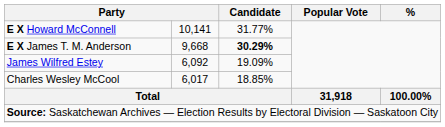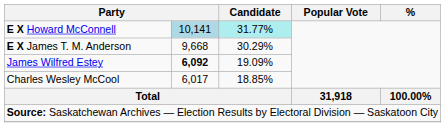(195, 29) no background -> (195, 29) lightblue background
(255, 29) no background -> (255, 29) paleturquoise background
(255, 46) bold -> (255, 46) normal
(195, 63) normal -> (195, 63) bold
